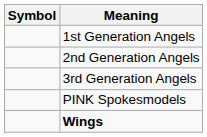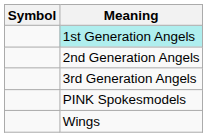(129, 36) no background -> (129, 36) paleturquoise background
(83, 121) bold -> (81, 121) normal
